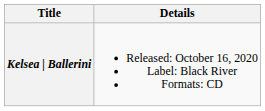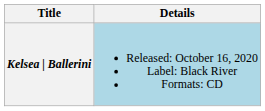(177, 71) no background -> (177, 71) lightblue background
